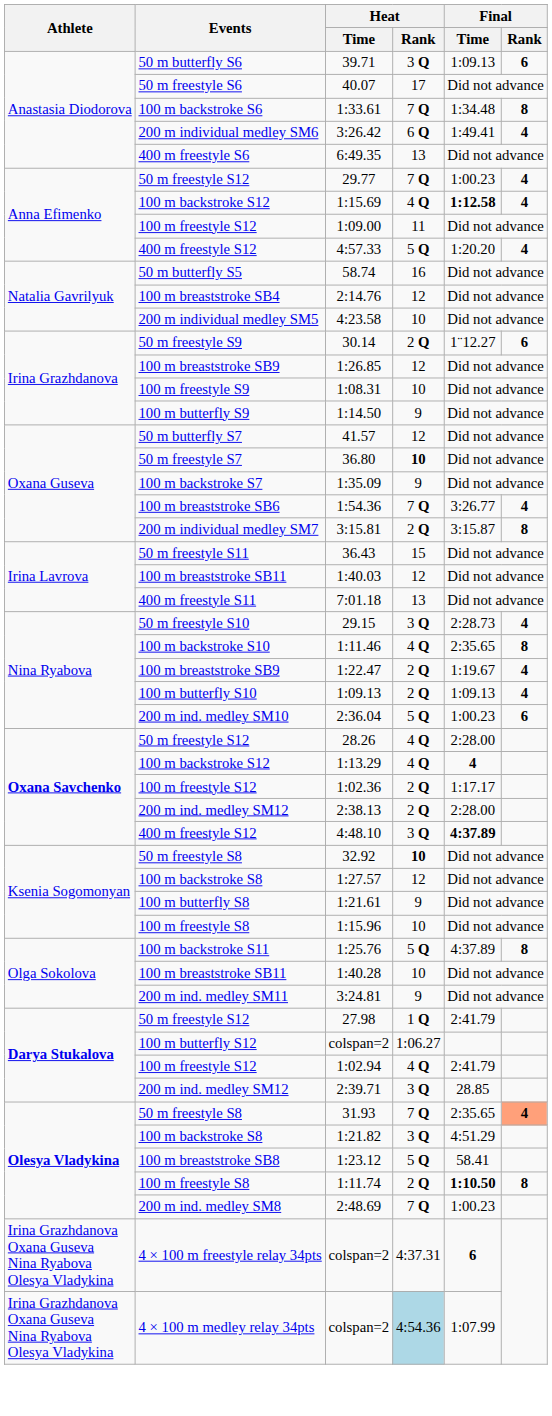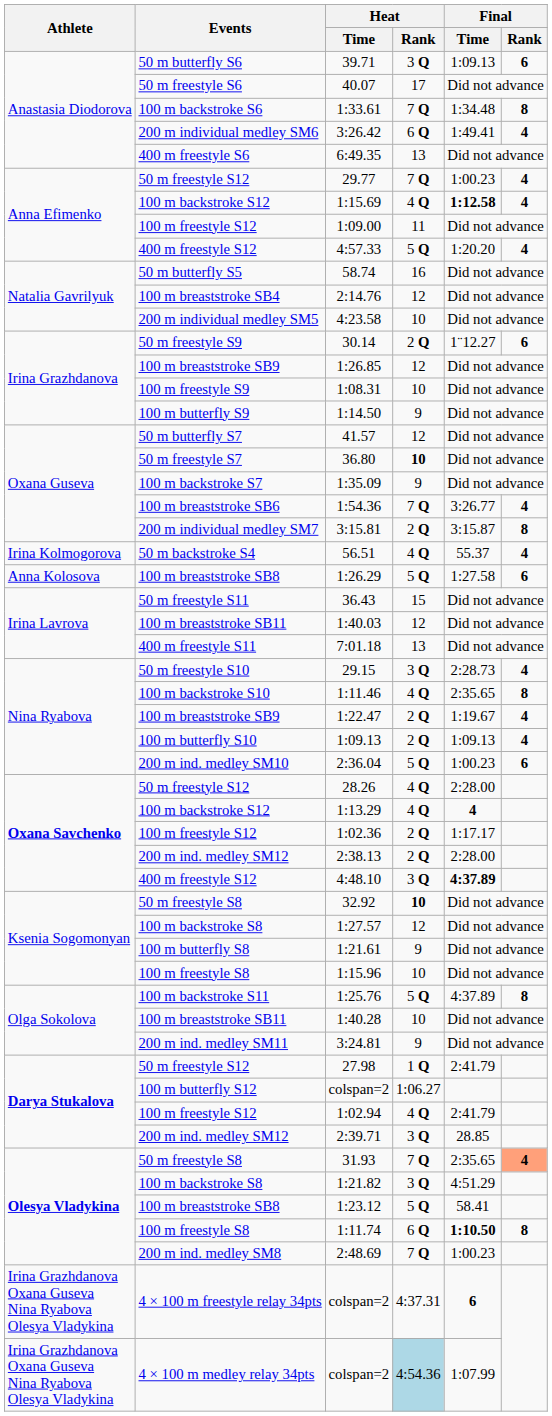+ row: (197, 553)
+ row: (209, 576)
(418, 1183) 2 Q -> (418, 1230) 6 Q
